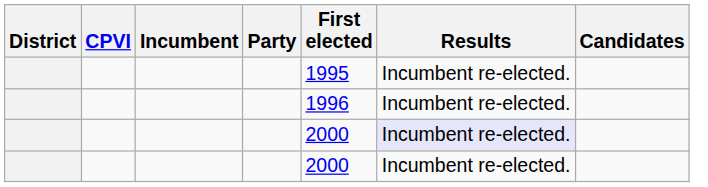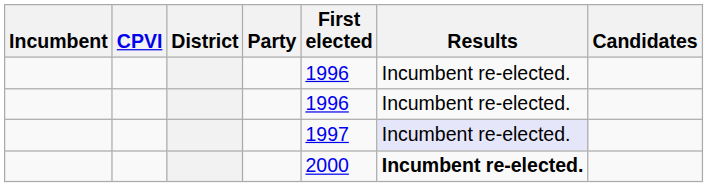columns swapped: (43, 41) <-> (189, 41)
(327, 72) 1995 -> (327, 72) 1996
(327, 134) 2000 -> (327, 134) 1997
(476, 165) normal -> (483, 165) bold
